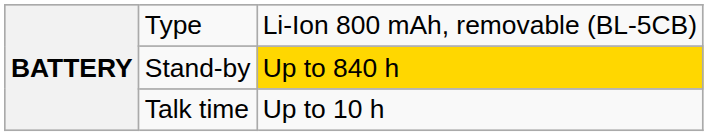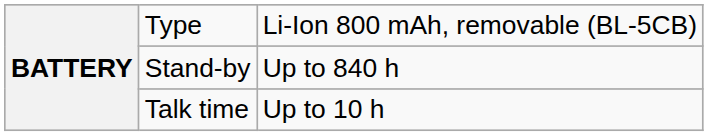(331, 67) gold background -> (331, 67) no background
